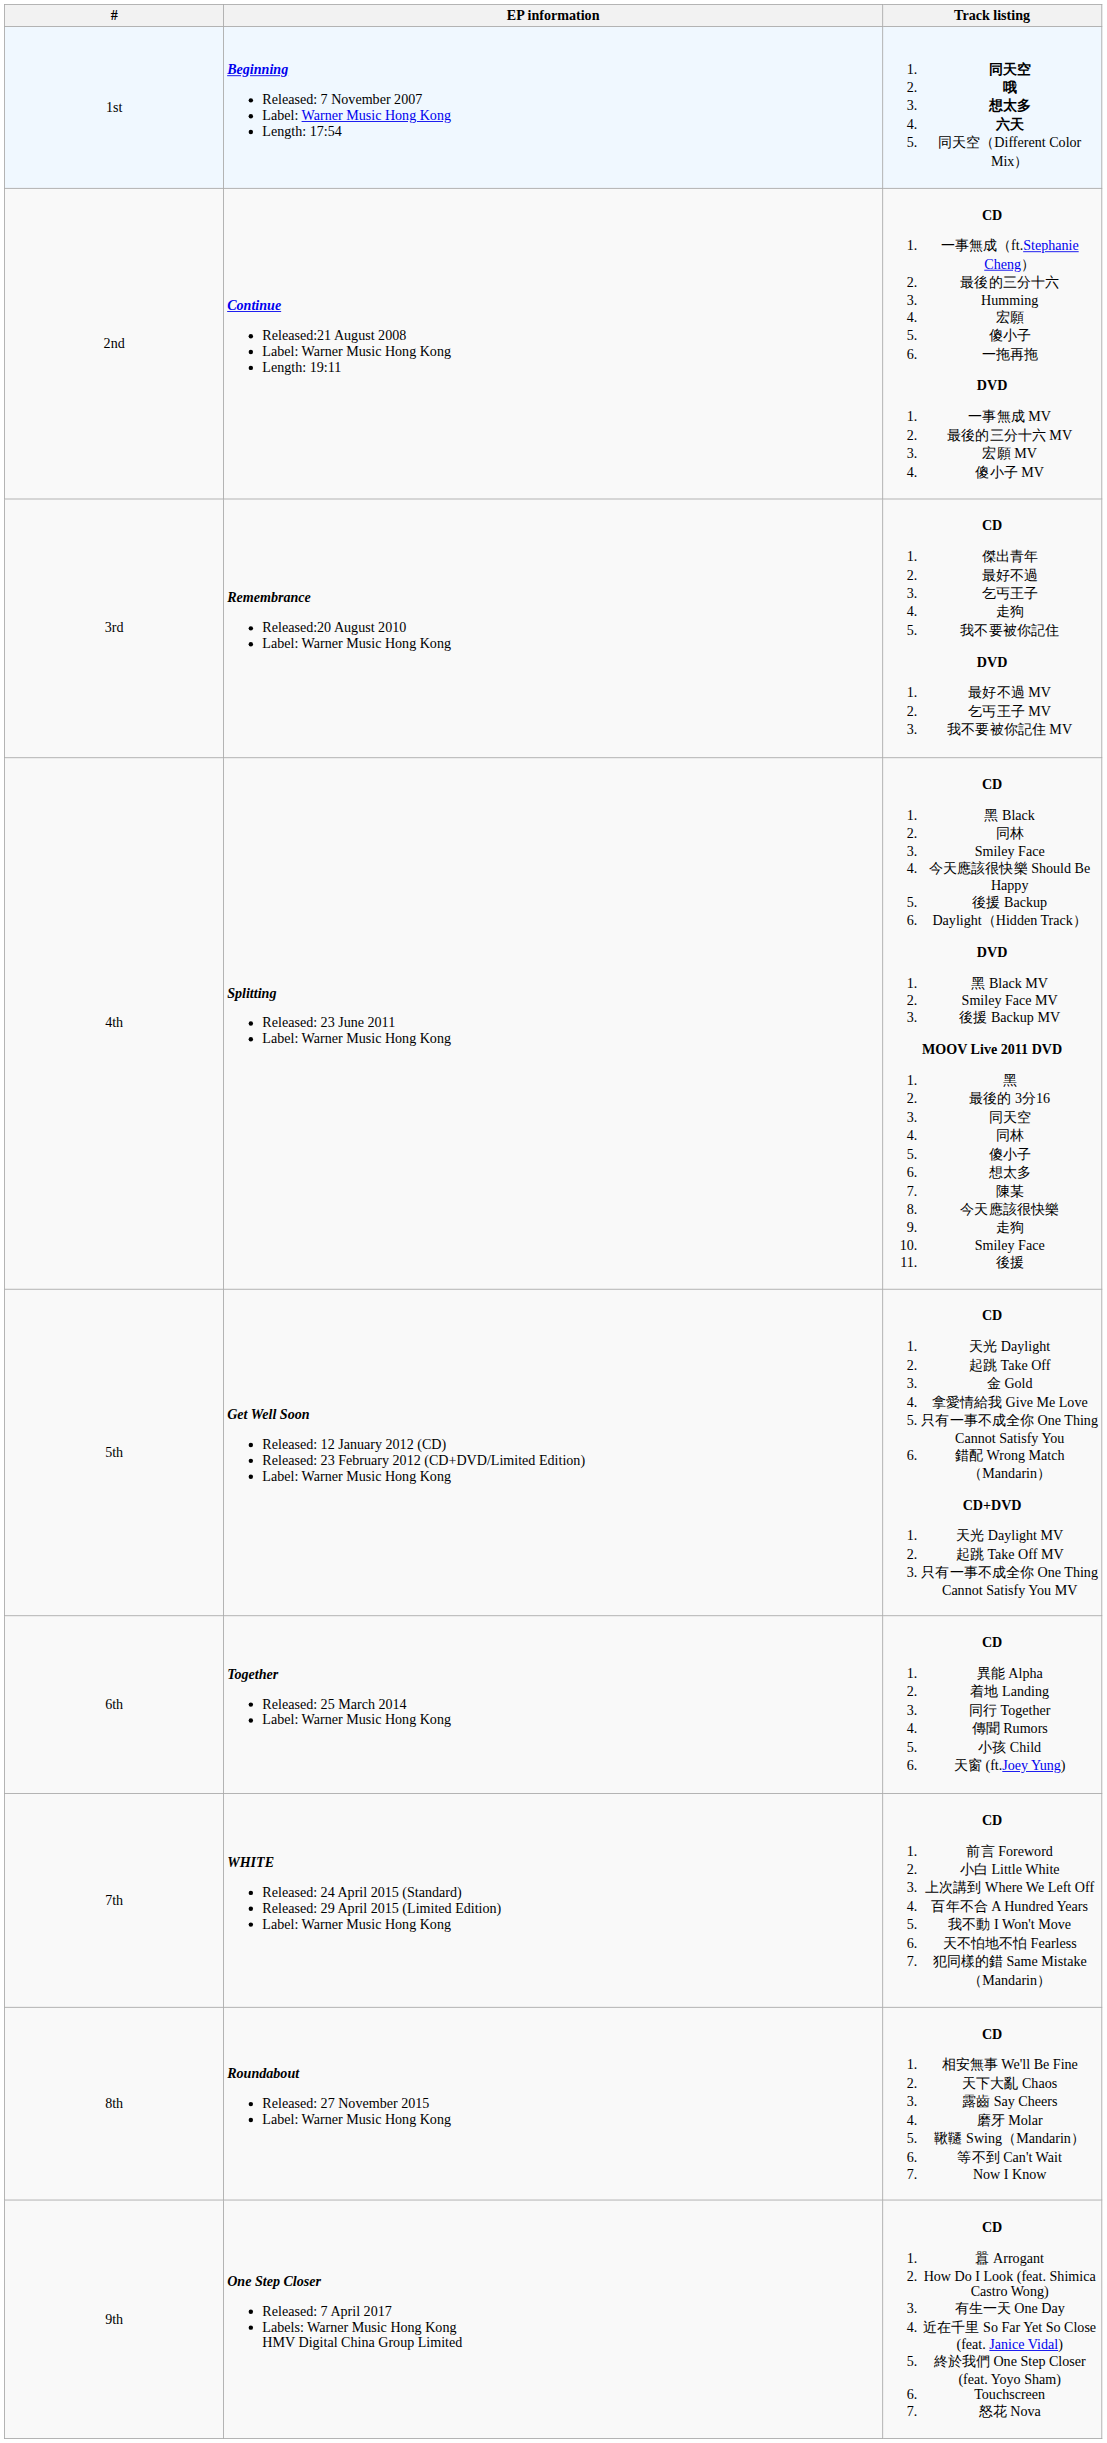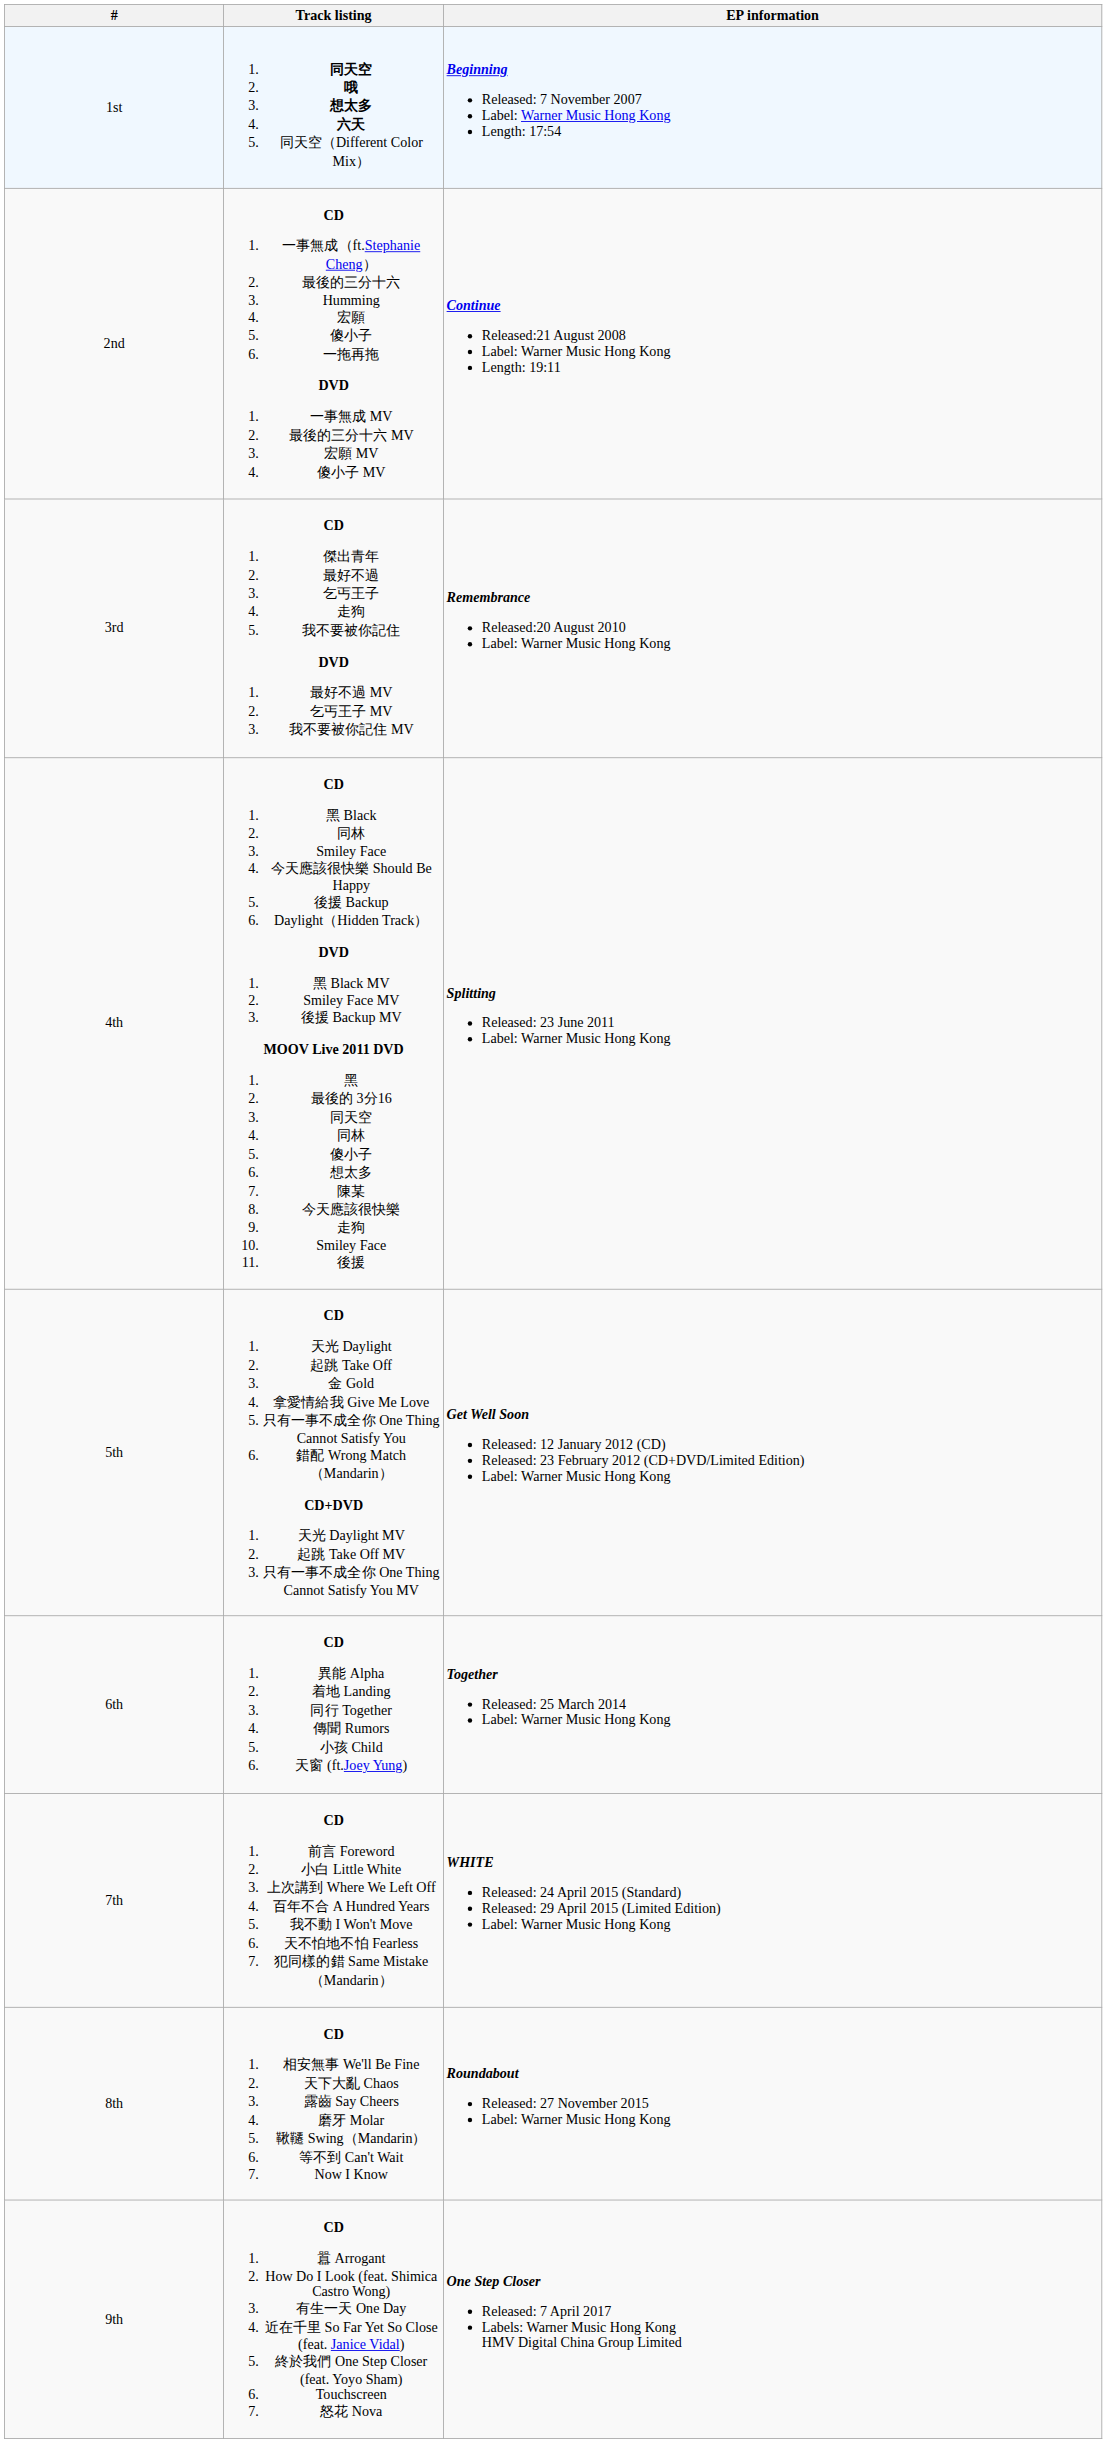columns swapped: (553, 15) <-> (992, 15)
